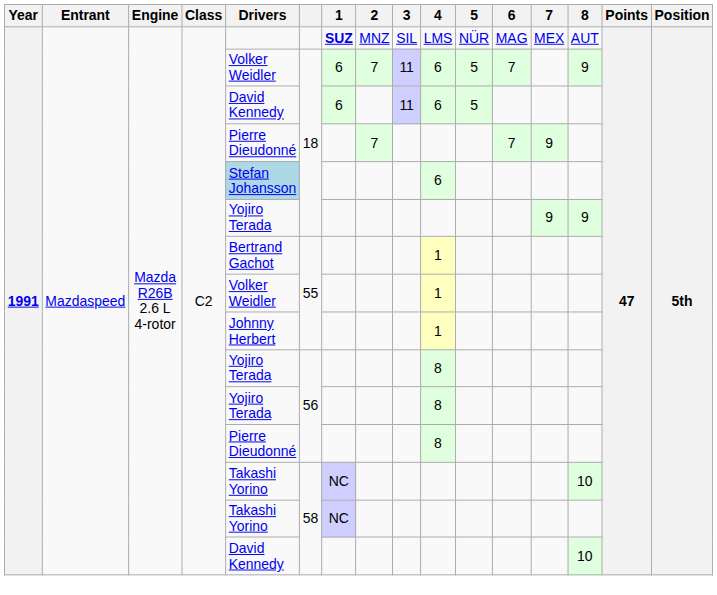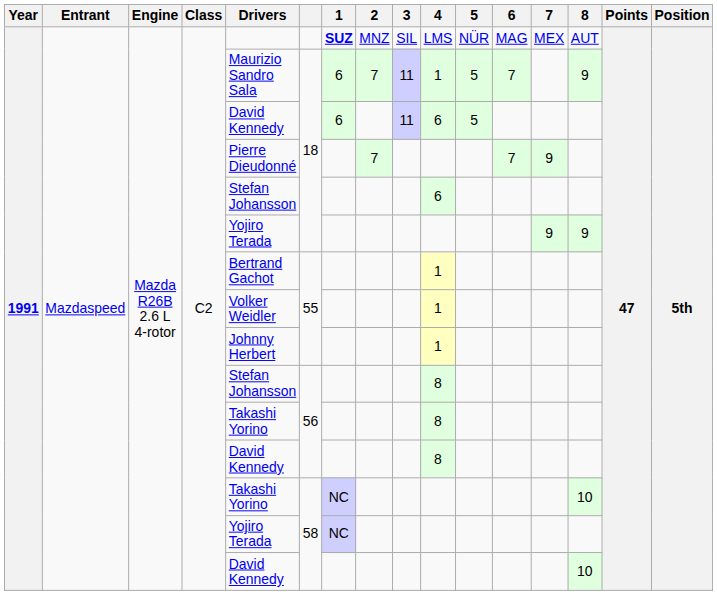(252, 68) Volker Weidler -> (255, 76) Maurizio Sandro Sala
(438, 68) 6 -> (438, 76) 1
(262, 181) lightblue background -> (262, 196) no background
(250, 369) Yojiro Terada -> (262, 384) Stefan Johansson
(250, 406) Yojiro Terada -> (252, 422) Takashi Yorino
(263, 444) Pierre Dieudonné -> (256, 459) David Kennedy
(252, 519) Takashi Yorino -> (250, 534) Yojiro Terada
